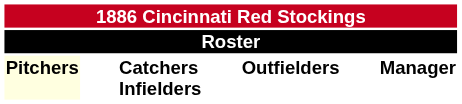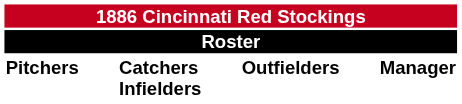(42, 67) lightyellow background -> (42, 67) no background
